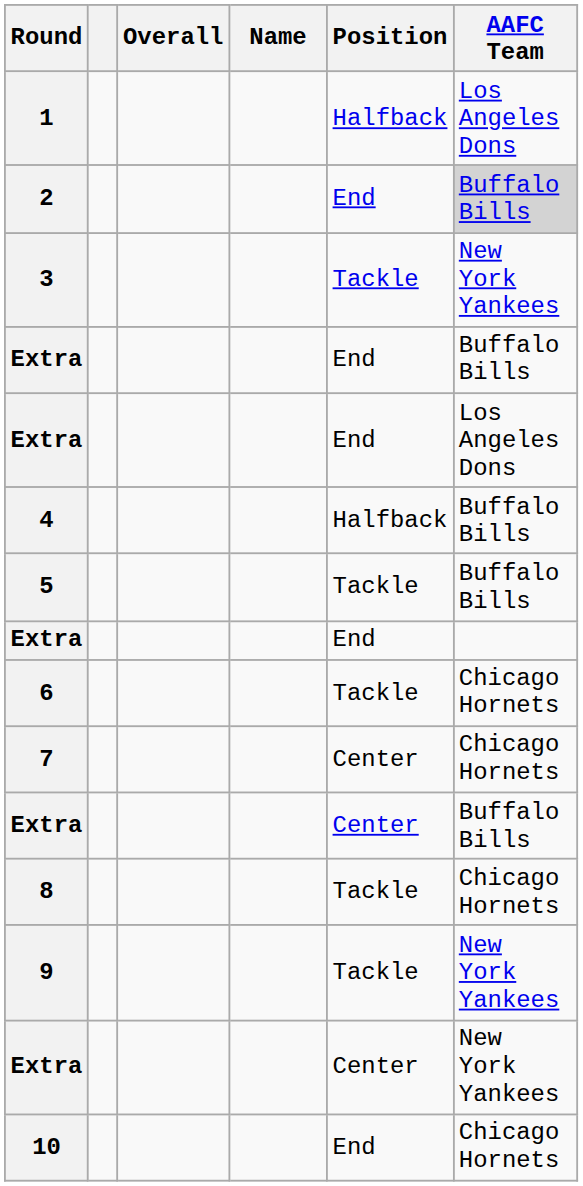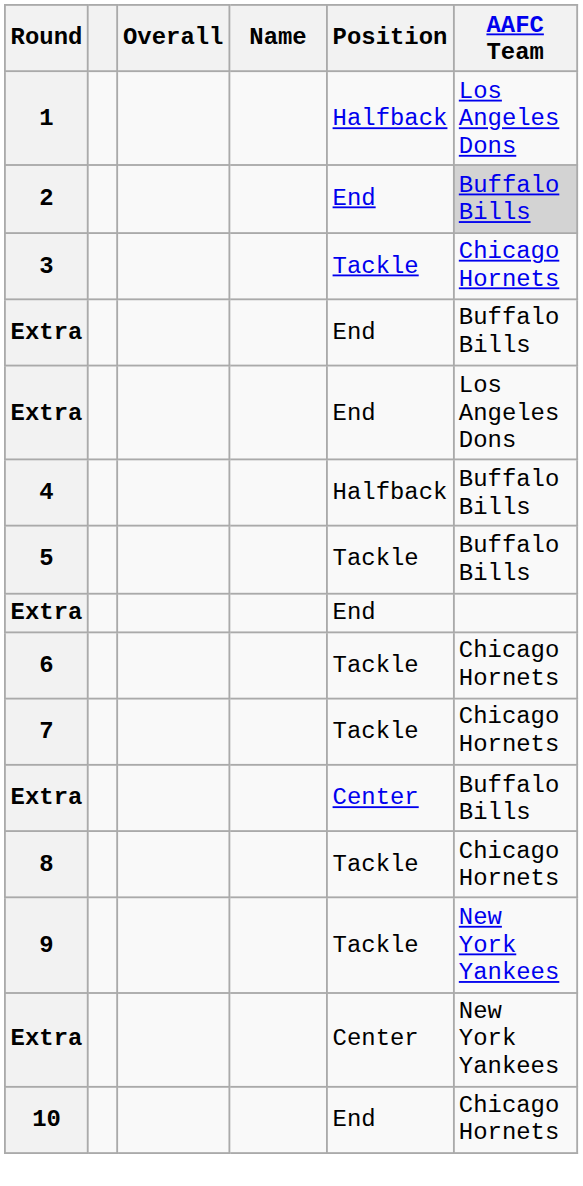(509, 279) New York Yankees -> (509, 266) Chicago Hornets
(376, 759) Center -> (376, 732) Tackle
